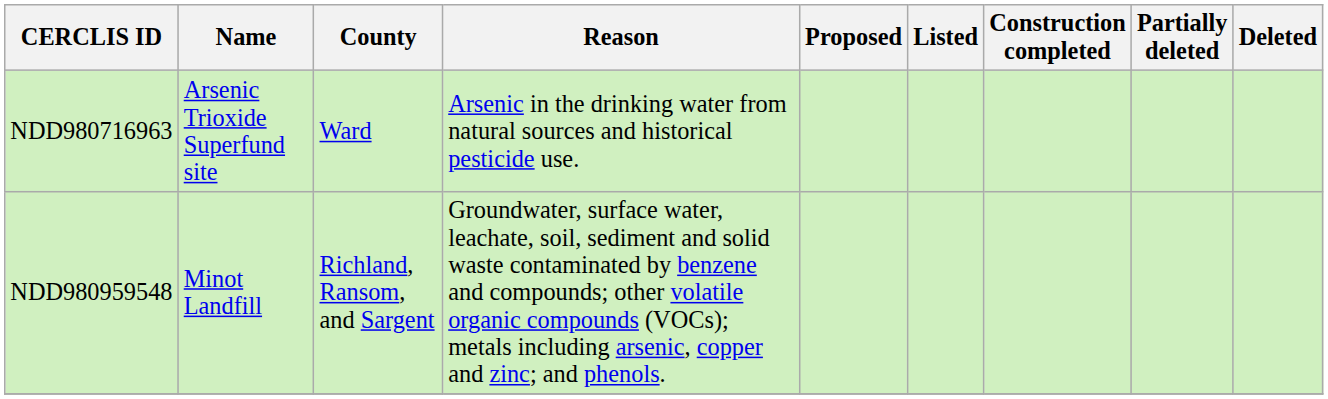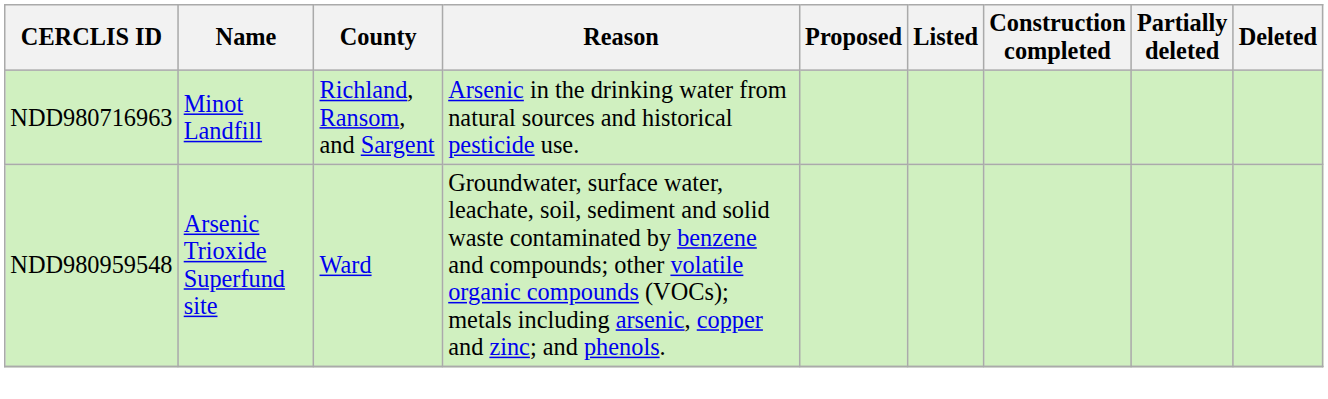(234, 130) Arsenic Trioxide Superfund site -> (223, 117) Minot Landfill
(346, 130) Ward -> (377, 117) Richland, Ransom, and Sargent
(223, 292) Minot Landfill -> (234, 265) Arsenic Trioxide Superfund site
(377, 292) Richland, Ransom, and Sargent -> (346, 265) Ward
